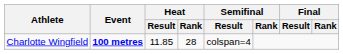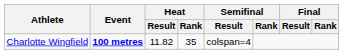(161, 42) 11.85 -> (161, 42) 11.82
(191, 42) 28 -> (191, 42) 35
